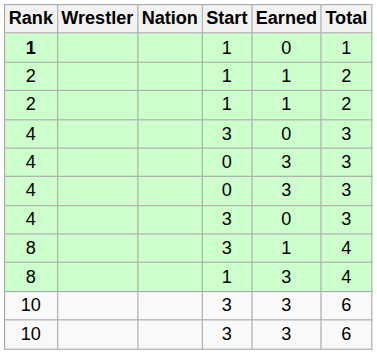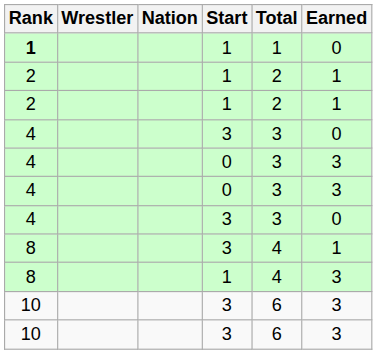columns swapped: (286, 18) <-> (346, 18)
